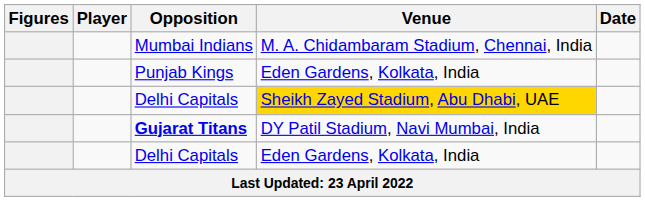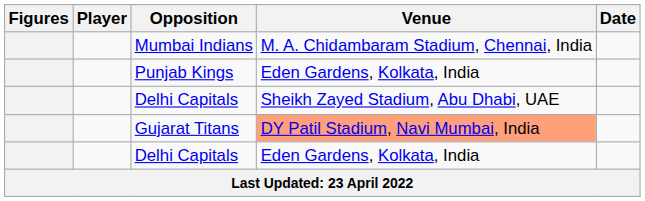(410, 100) gold background -> (410, 100) no background
(191, 128) bold -> (187, 128) normal
(400, 128) no background -> (400, 128) lightsalmon background
